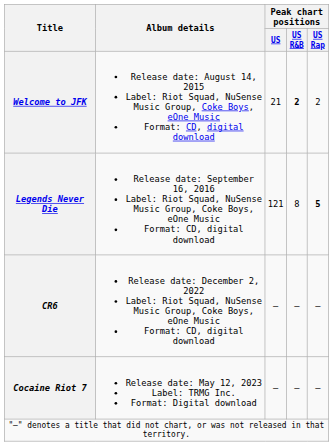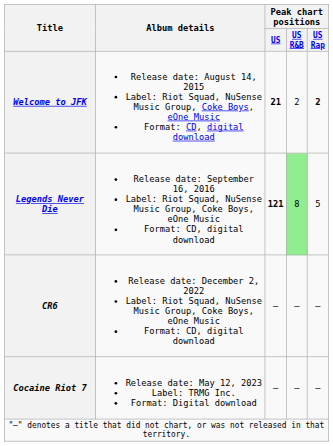(276, 102) normal -> (276, 102) bold
(297, 102) bold -> (297, 102) normal
(318, 102) normal -> (318, 102) bold
(276, 204) normal -> (276, 204) bold
(297, 204) no background -> (297, 204) lightgreen background
(318, 204) bold -> (318, 204) normal
